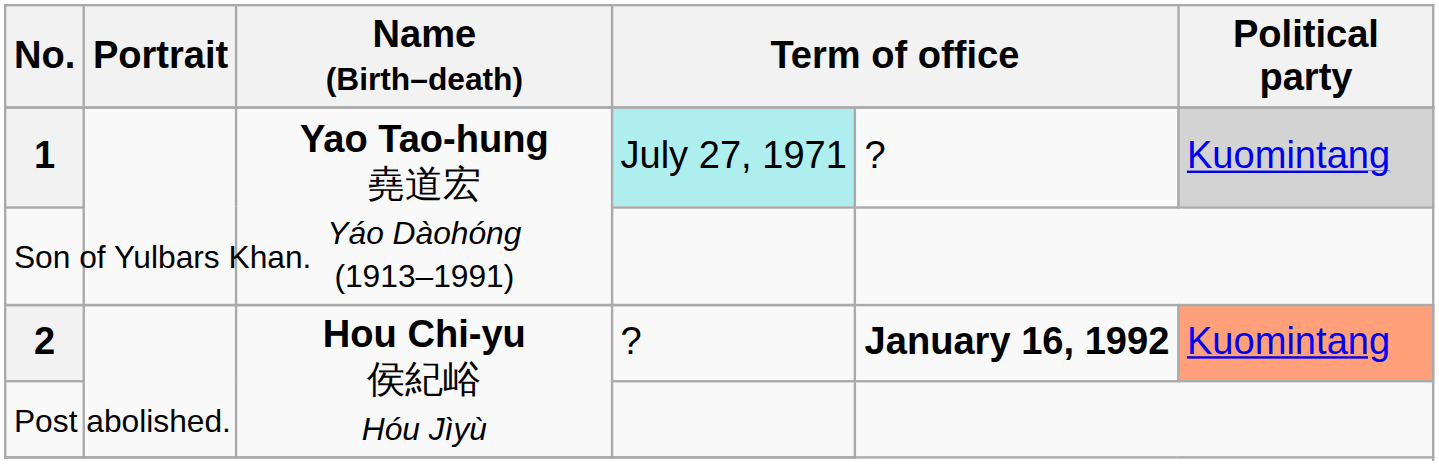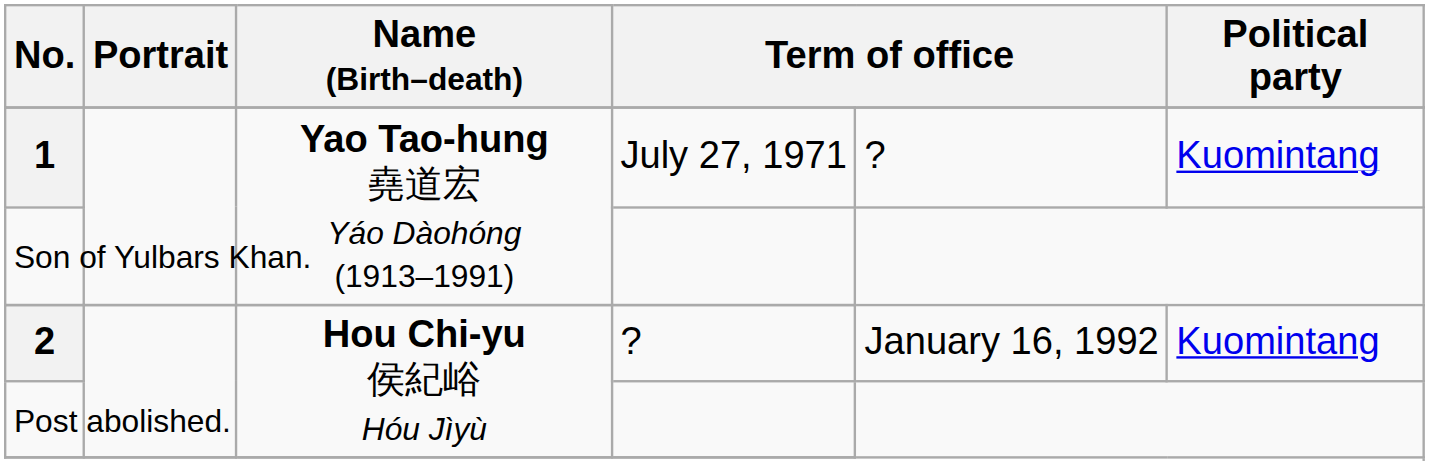(734, 156) paleturquoise background -> (734, 156) no background
(1289, 156) lightgrey background -> (1278, 156) no background
(1017, 342) bold -> (1012, 342) normal
(1289, 342) lightsalmon background -> (1278, 342) no background
